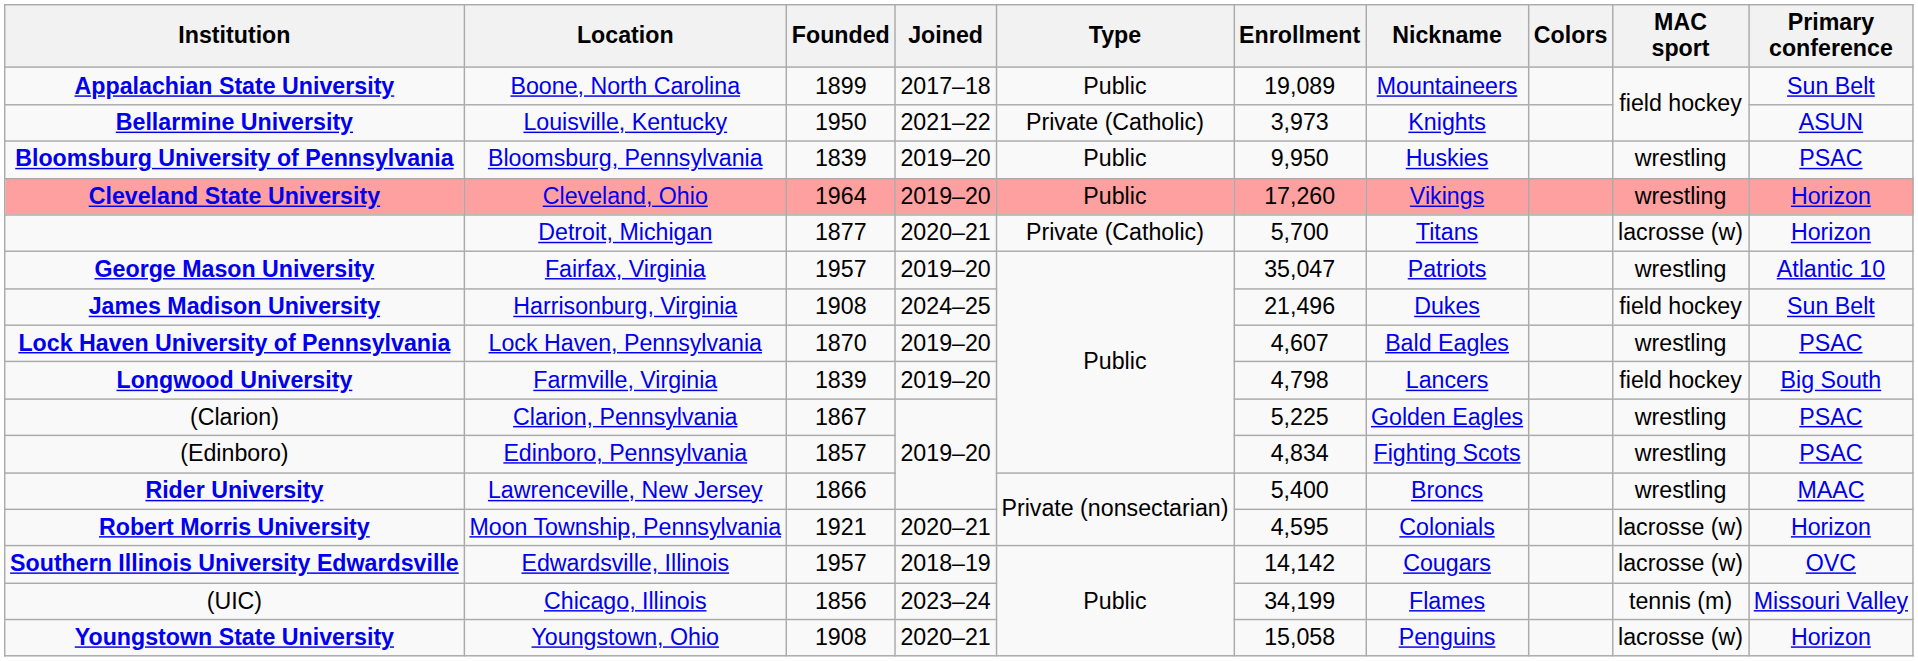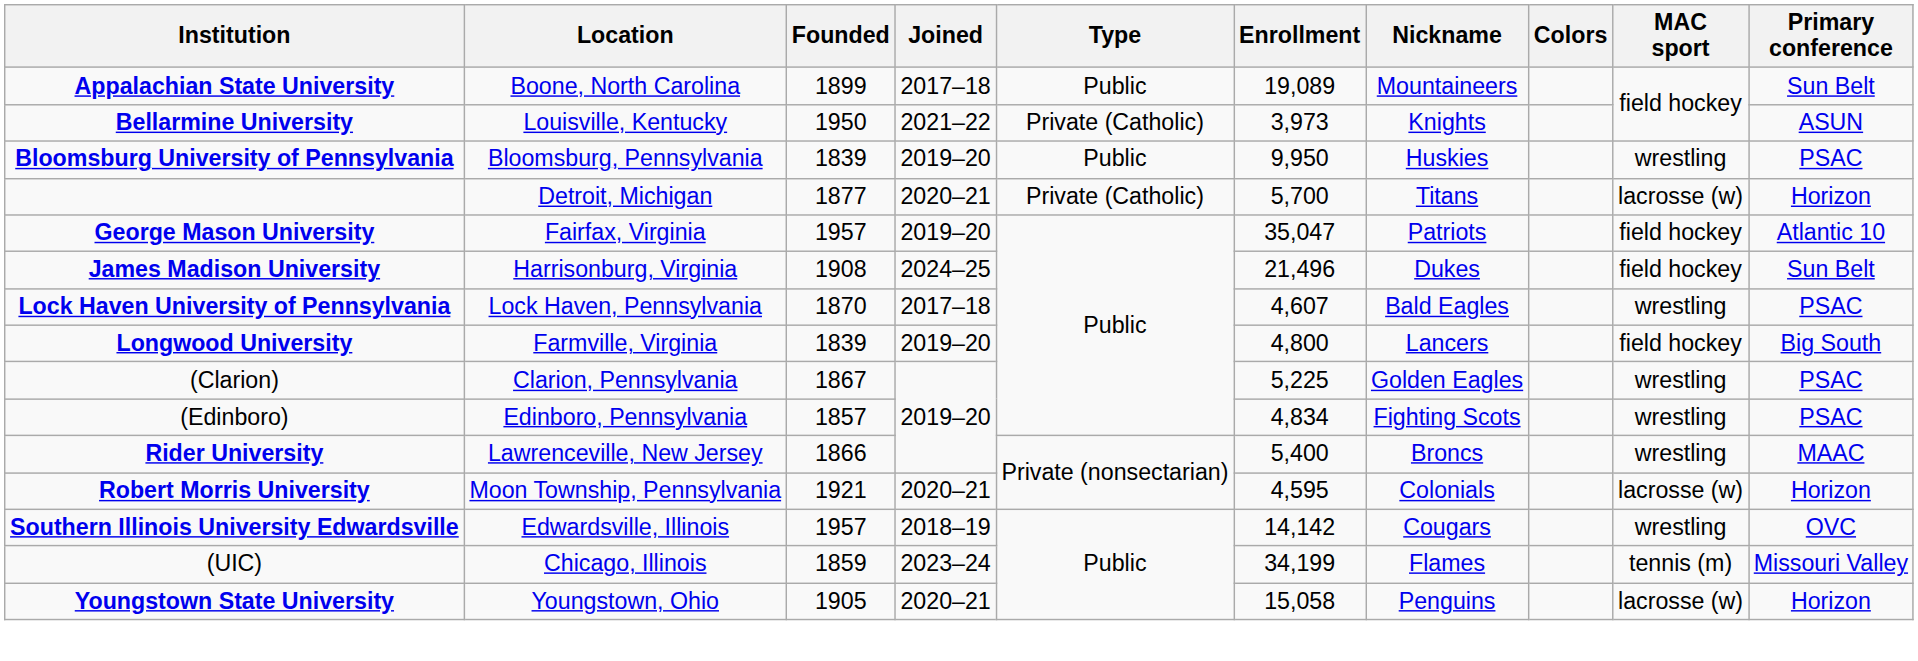- row: (234, 196)
(1681, 269) wrestling -> (1681, 232) field hockey
(946, 343) 2019–20 -> (946, 306) 2017–18
(1300, 380) 4,798 -> (1300, 343) 4,800
(1681, 564) lacrosse (w) -> (1681, 527) wrestling
(841, 600) 1856 -> (841, 564) 1859
(841, 637) 1908 -> (841, 600) 1905
